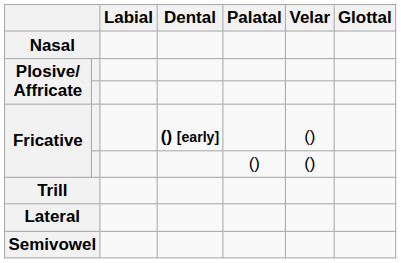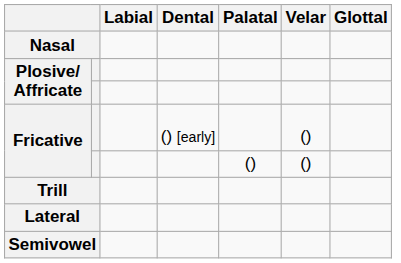(190, 136) bold -> (188, 136) normal
